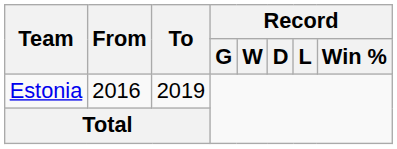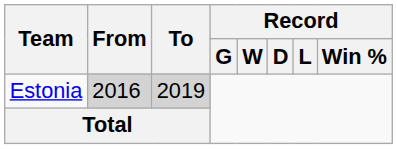(117, 90) no background -> (117, 90) lightgrey background
(181, 90) no background -> (181, 90) lightgrey background
